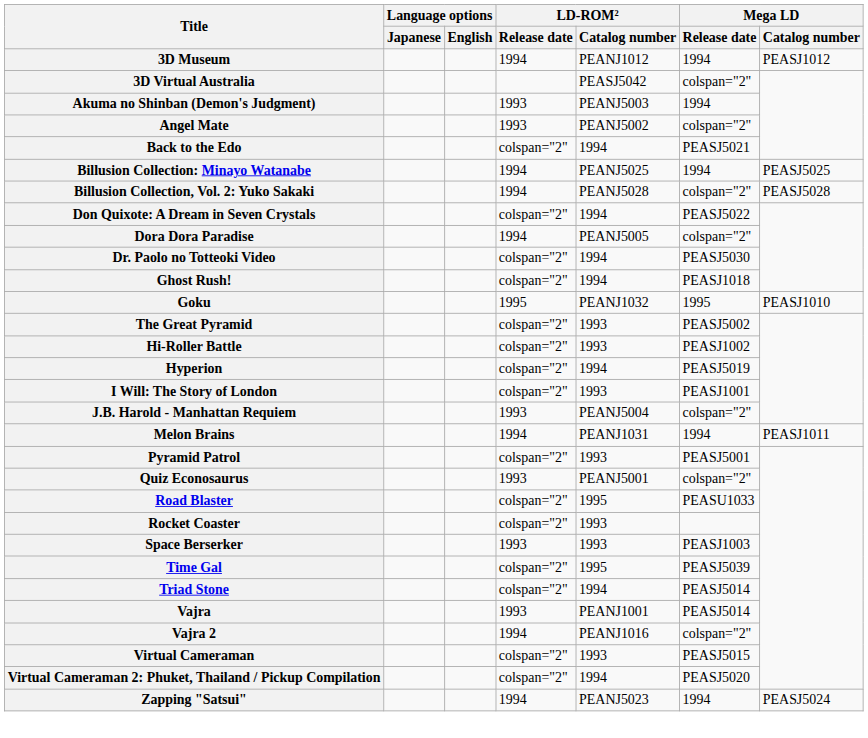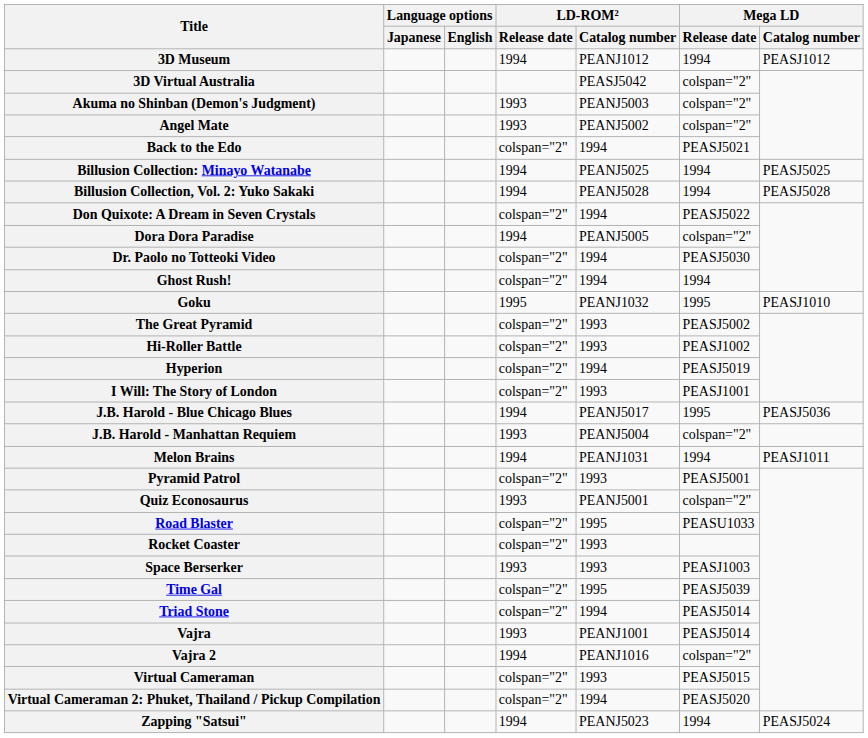(697, 103) 1994 -> (717, 103) colspan="2"
(717, 192) colspan="2" -> (697, 192) 1994
(716, 280) PEASJ1018 -> (697, 280) 1994
+ row: (194, 412)
